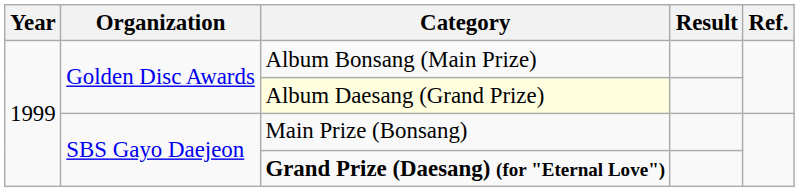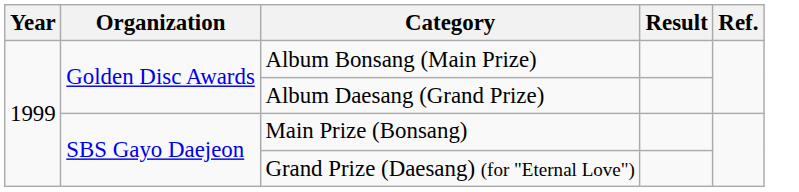(405, 95) lightyellow background -> (405, 95) no background
(465, 167) bold -> (450, 167) normal
